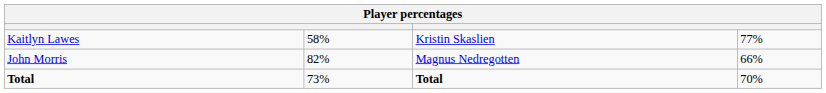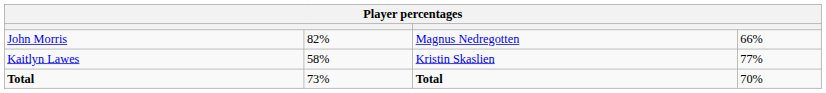rows swapped: (43, 39) <-> (37, 59)
